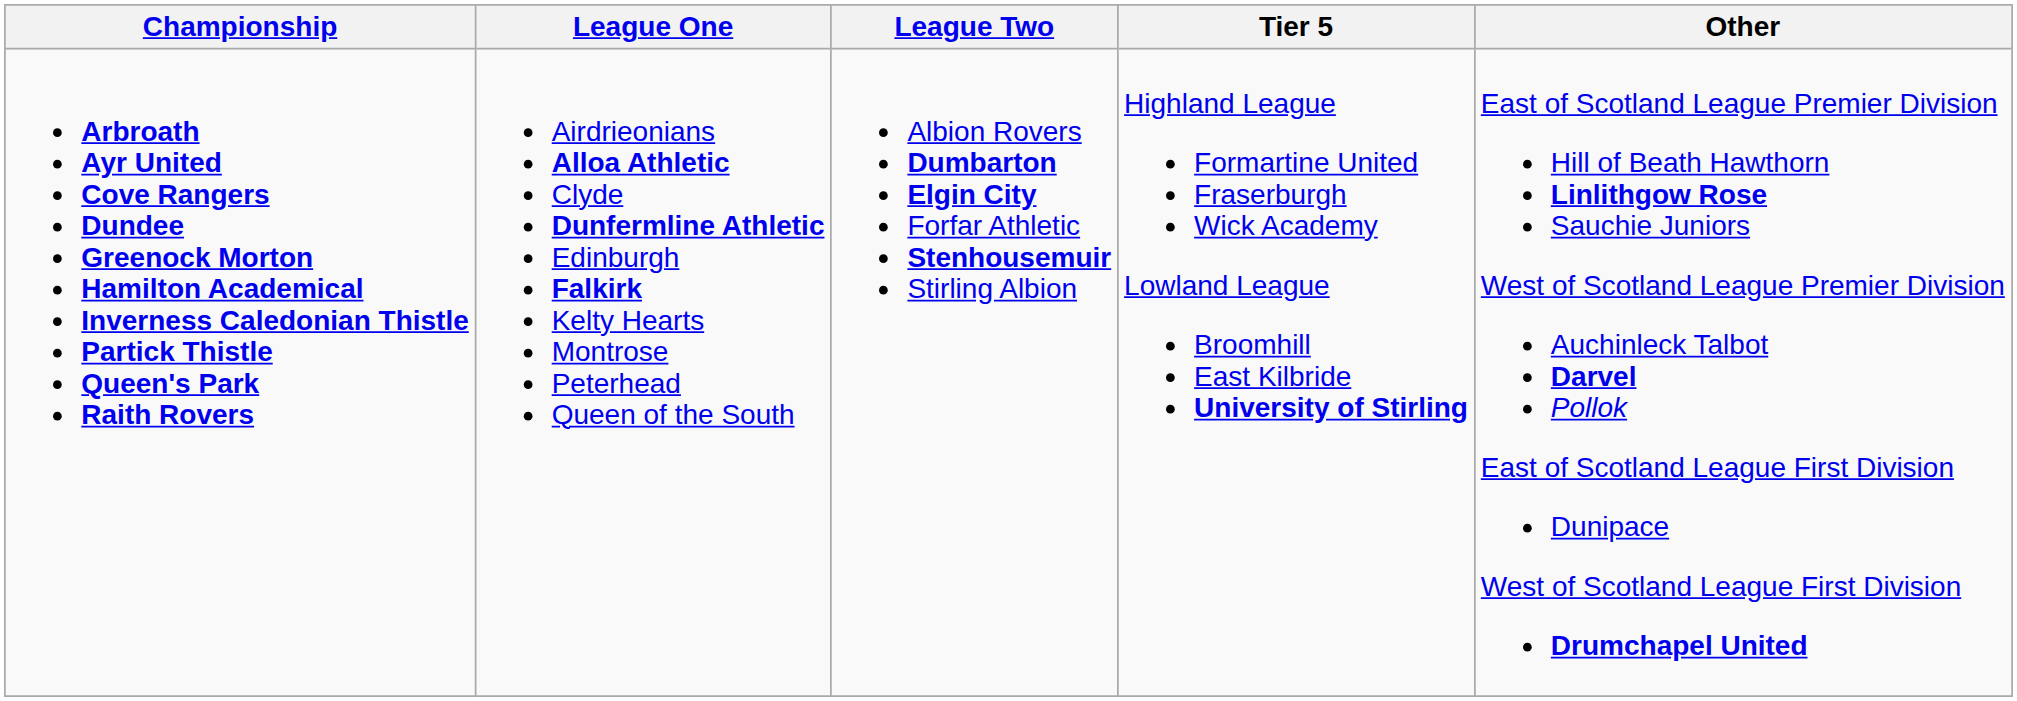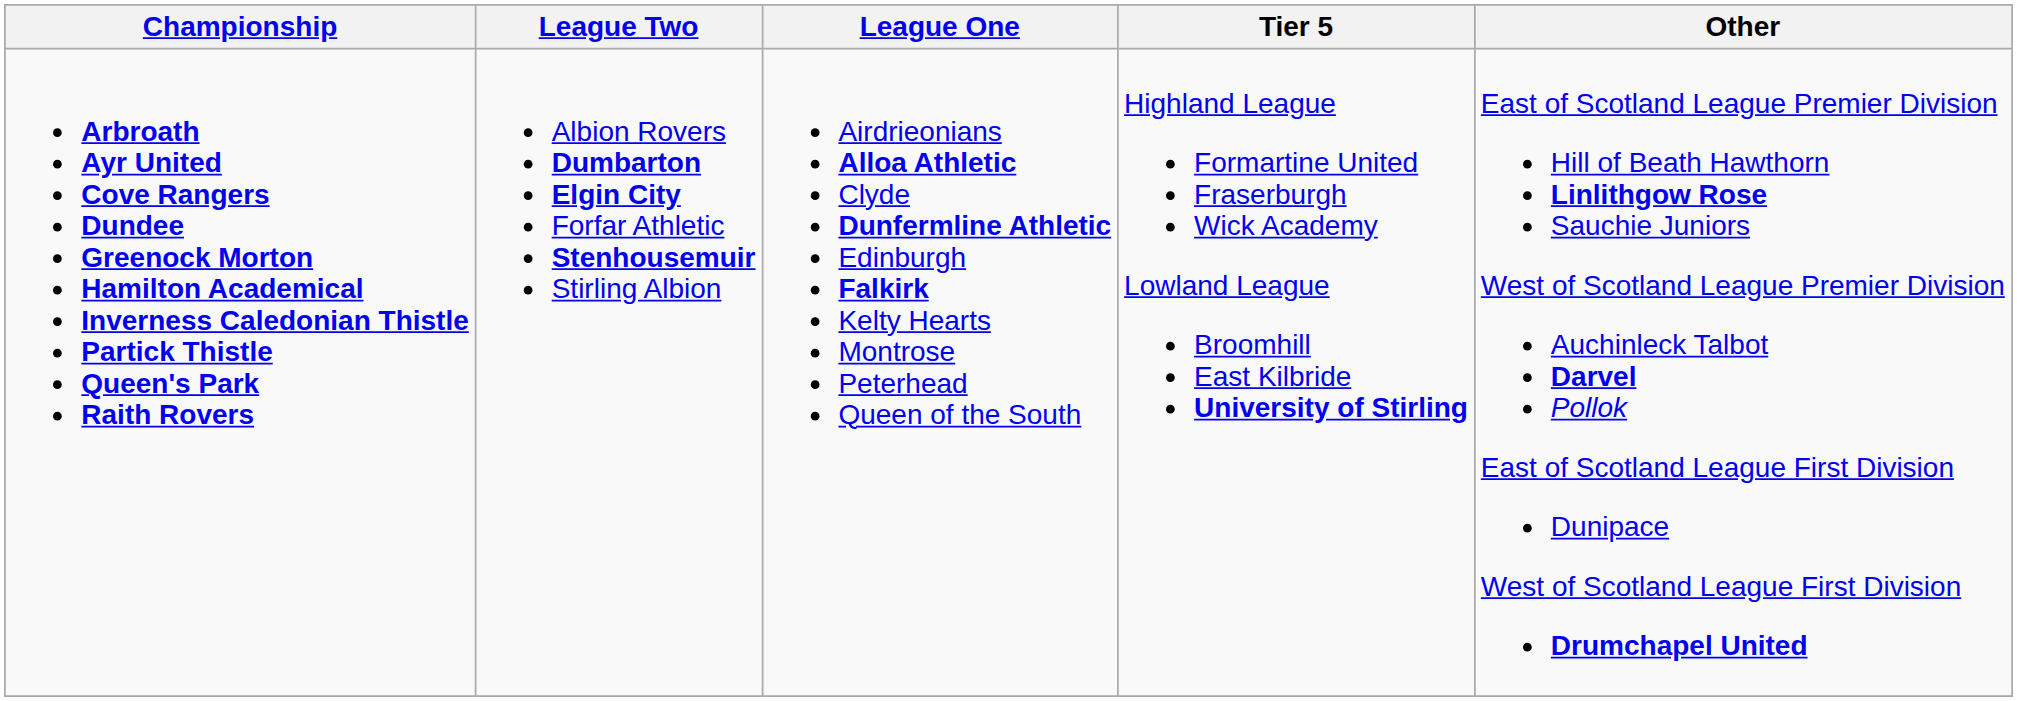columns swapped: (653, 26) <-> (974, 26)
